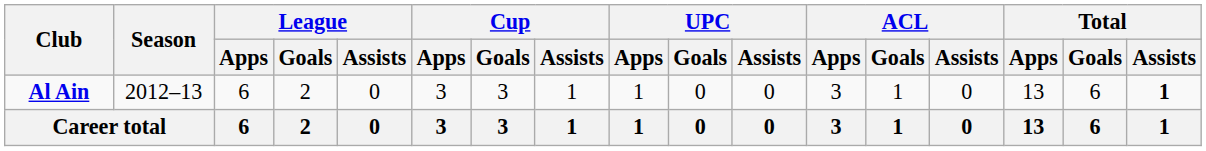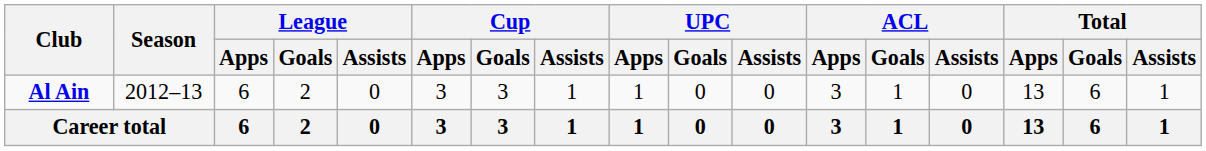(1164, 92) bold -> (1164, 92) normal
